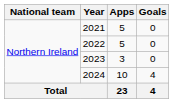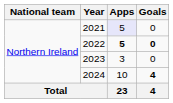(122, 28) no background -> (122, 28) lavender background
(122, 43) normal -> (122, 43) bold
(153, 43) normal -> (153, 43) bold
(153, 75) normal -> (153, 75) bold
